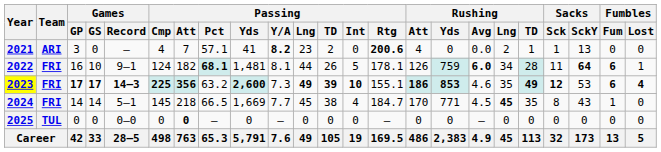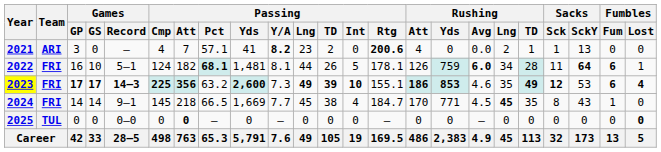(126, 67) 9–1 -> (126, 67) 5–1
(126, 102) 5–1 -> (126, 102) 9–1
(641, 120) normal -> (641, 120) bold
